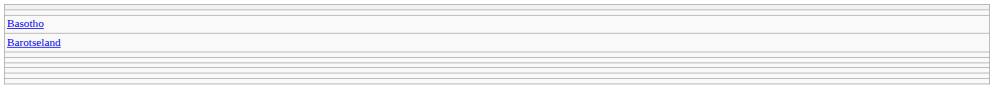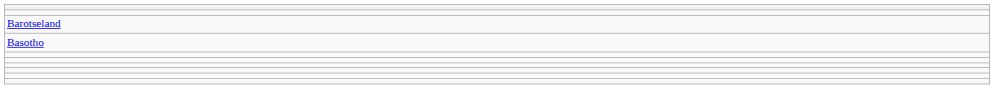(25, 24) Basotho -> (34, 24) Barotseland
(34, 43) Barotseland -> (25, 43) Basotho
